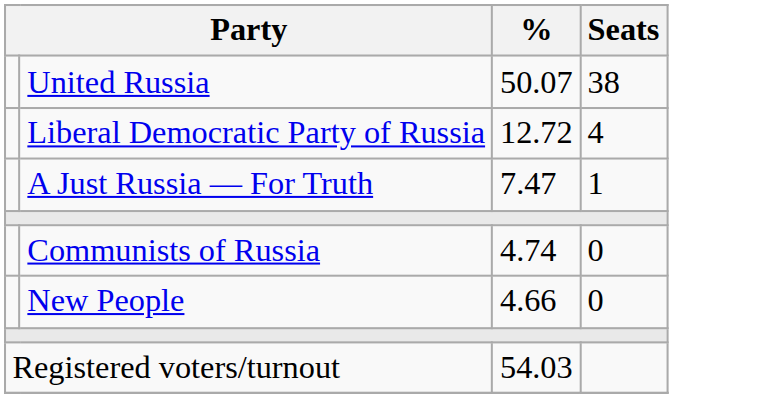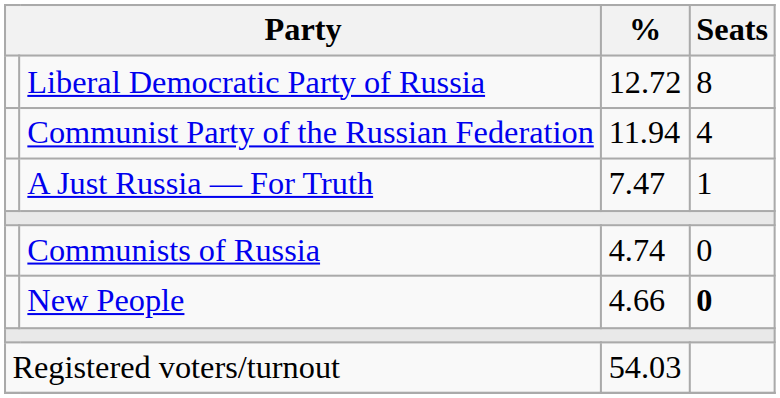- row: (118, 81)
(596, 132) 4 -> (704, 81) 8
+ row: (311, 132)
(596, 301) normal -> (704, 301) bold
